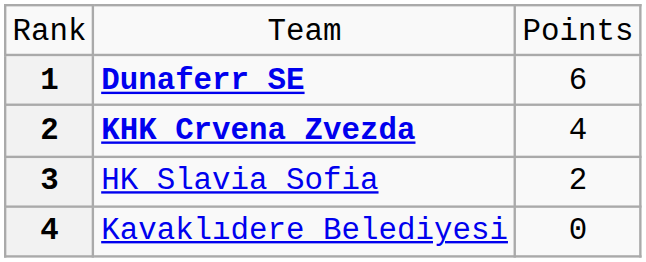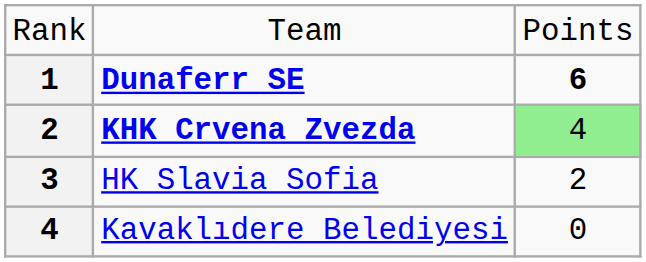(578, 81) normal -> (578, 81) bold
(578, 131) no background -> (578, 131) lightgreen background
